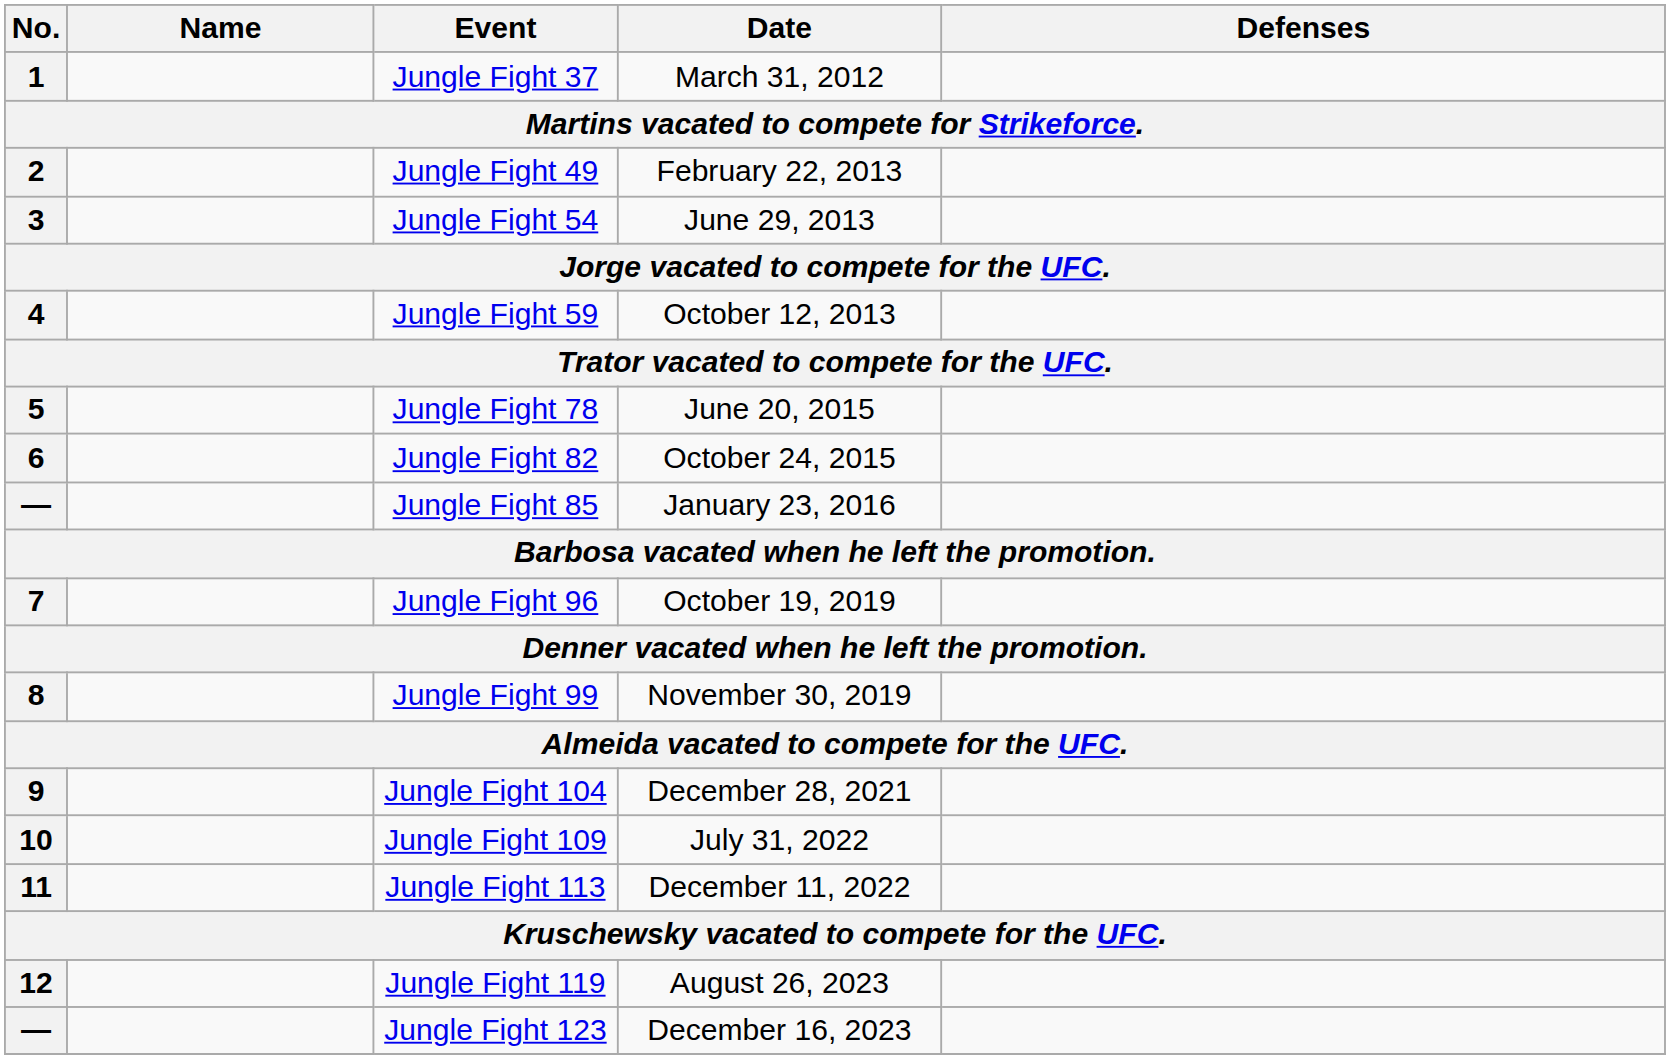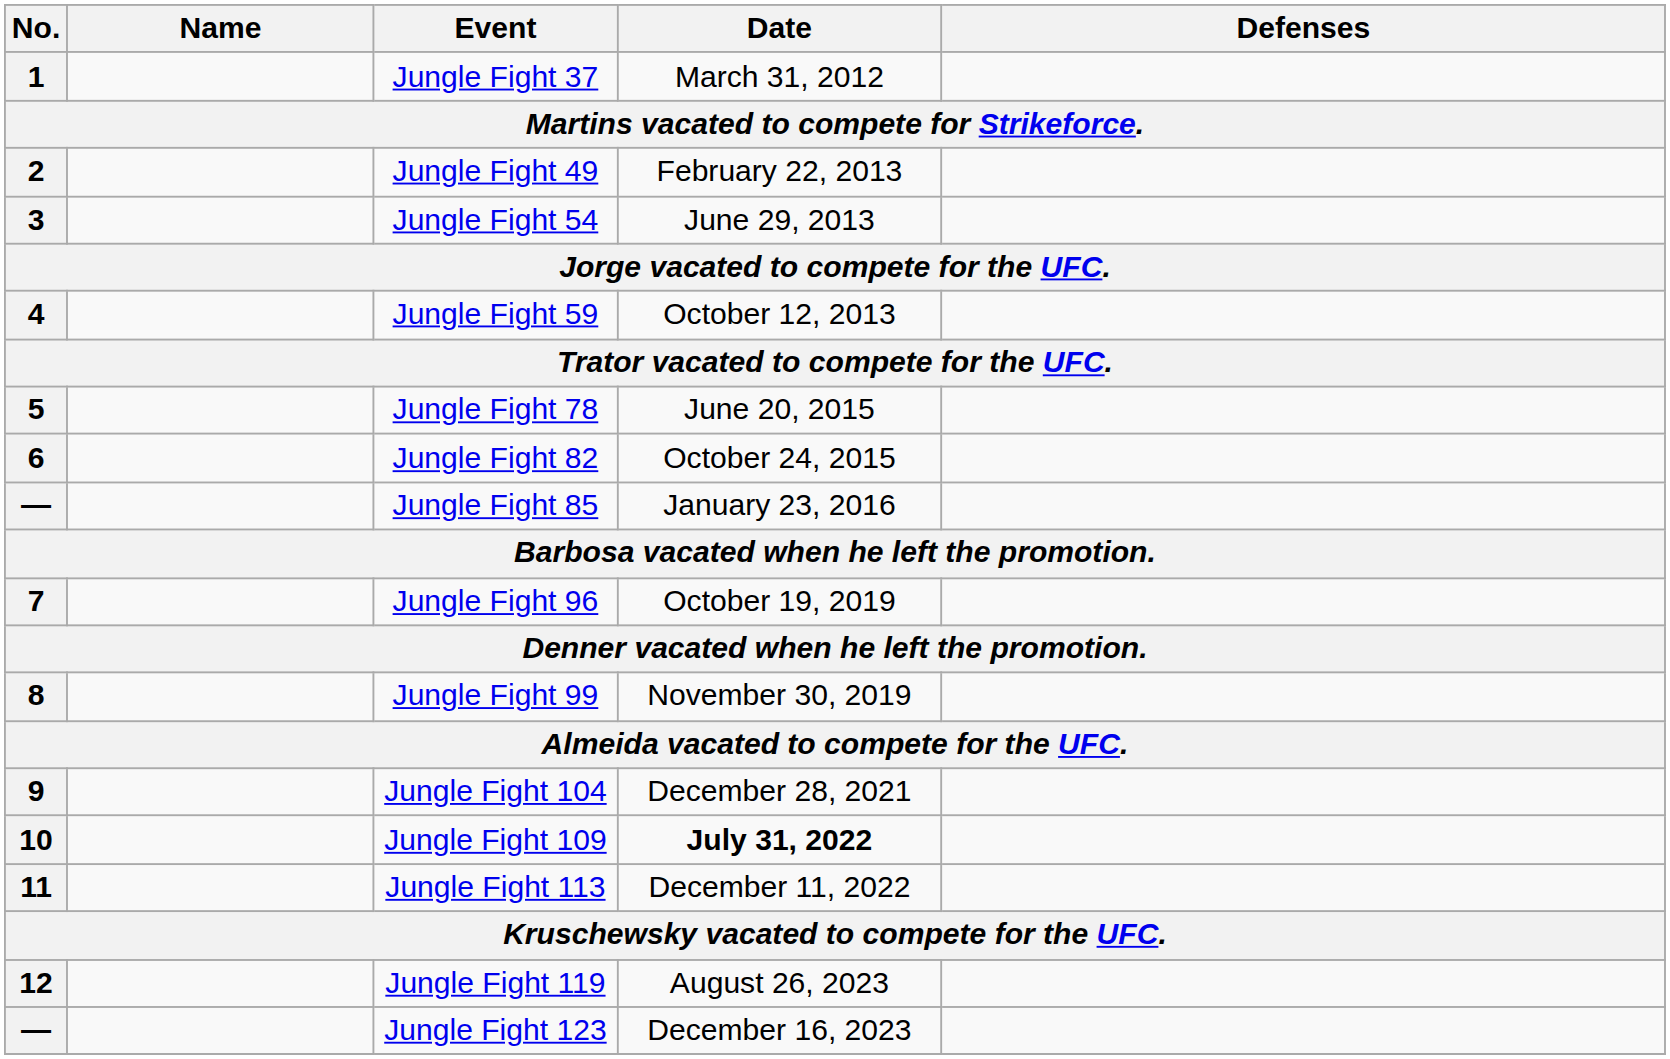(779, 839) normal -> (779, 839) bold
